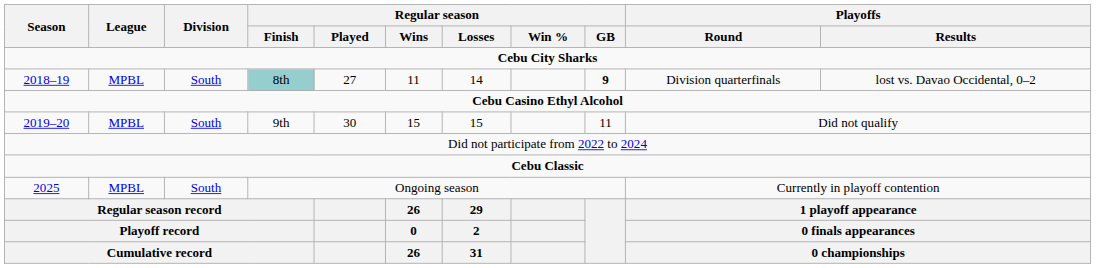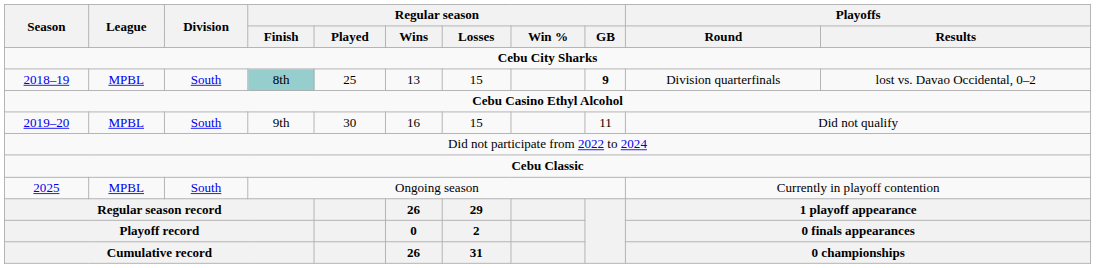(350, 80) 27 -> (350, 80) 25
(414, 80) 11 -> (414, 80) 13
(476, 80) 14 -> (476, 80) 15
(414, 123) 15 -> (414, 123) 16
